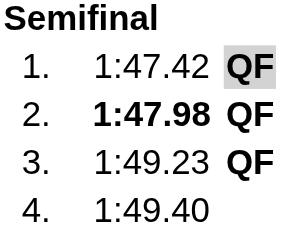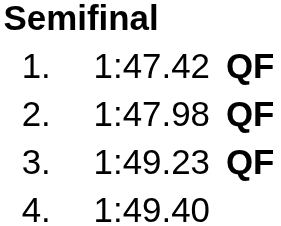(250, 66) lightgrey background -> (250, 66) no background
(152, 114) bold -> (152, 114) normal
